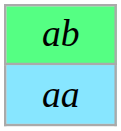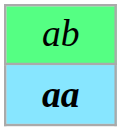(61, 93) normal -> (61, 93) bold
